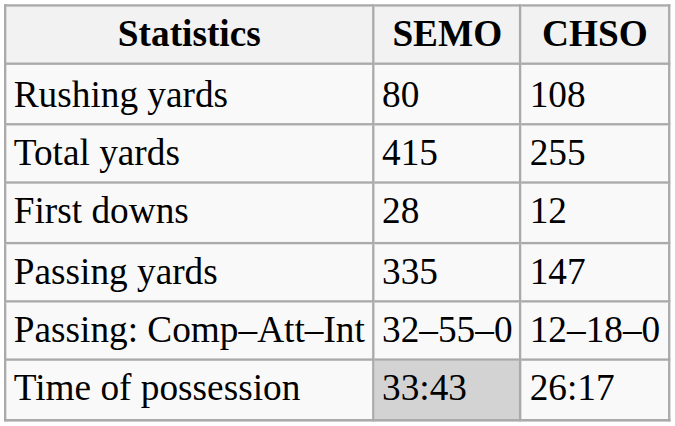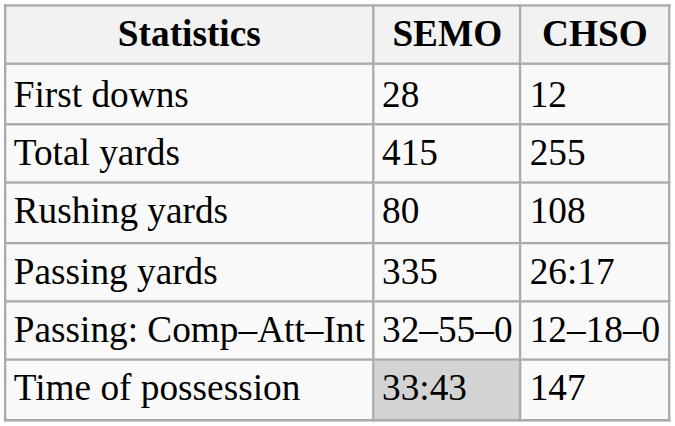rows swapped: (101, 211) <-> (121, 93)
(558, 270) 147 -> (572, 270) 26:17
(572, 389) 26:17 -> (558, 389) 147
